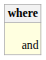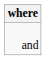(23, 45) lightyellow background -> (23, 45) no background
